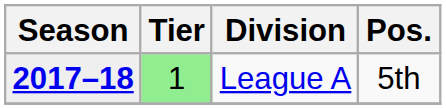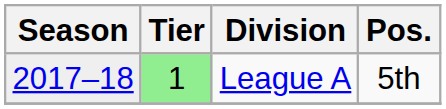(73, 78) bold -> (73, 78) normal
